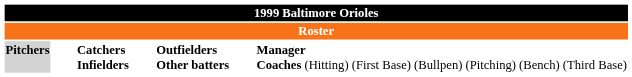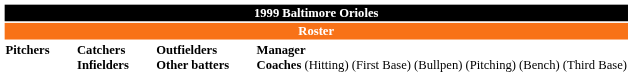(28, 49) lightgrey background -> (28, 49) no background
